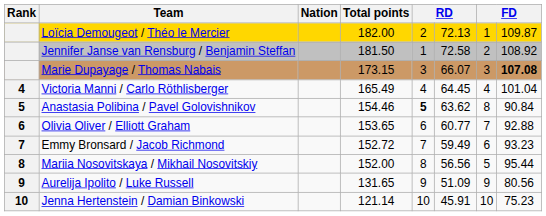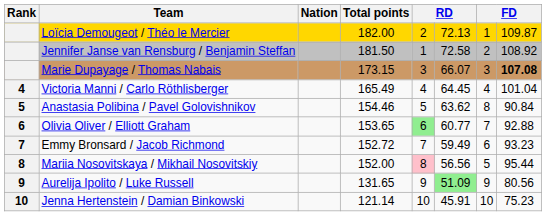(423, 107) bold -> (423, 107) normal
(423, 126) no background -> (423, 126) lightgreen background
(423, 164) no background -> (423, 164) pink background
(456, 182) no background -> (456, 182) lightgreen background
